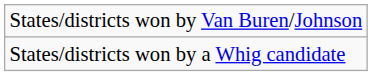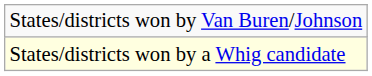(177, 53) no background -> (177, 53) lightyellow background
